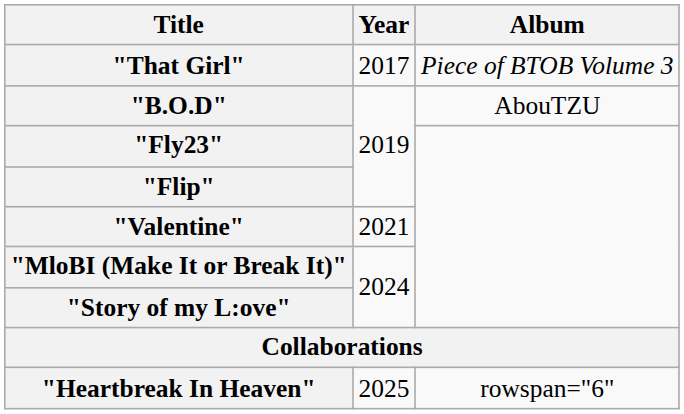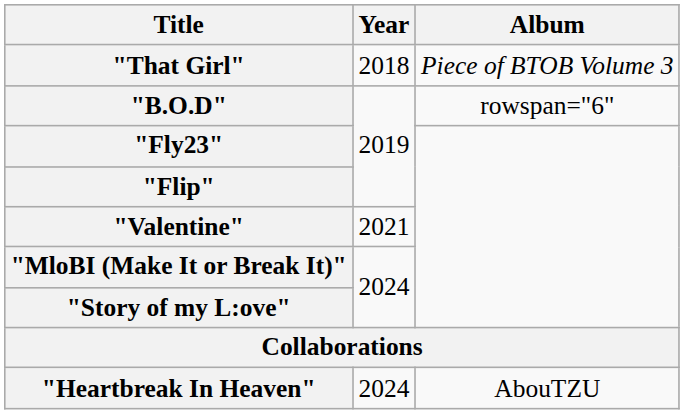(384, 65) 2017 -> (384, 65) 2018
(547, 105) AbouTZU -> (547, 105) rowspan="6"
(384, 387) 2025 -> (384, 387) 2024
(547, 387) rowspan="6" -> (547, 387) AbouTZU
